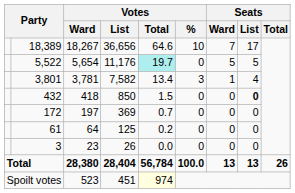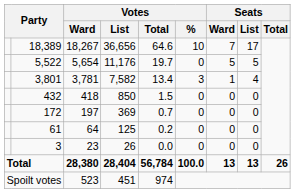(163, 63) paleturquoise background -> (163, 63) no background
(256, 96) bold -> (256, 96) normal
(164, 180) lightyellow background -> (164, 180) no background
